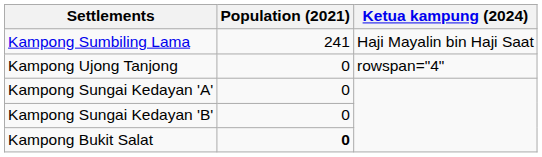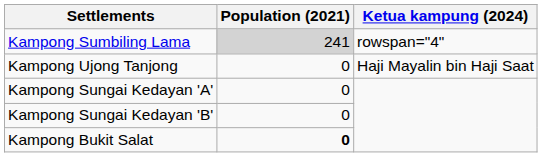(337, 41) no background -> (337, 41) lightgrey background
(445, 41) Haji Mayalin bin Haji Saat -> (401, 41) rowspan="4"
(401, 66) rowspan="4" -> (445, 66) Haji Mayalin bin Haji Saat
